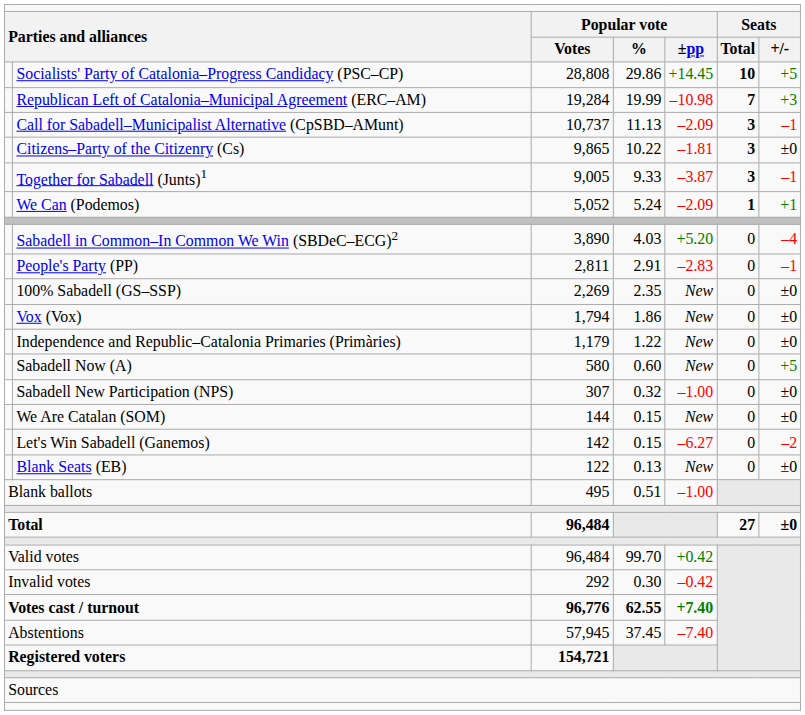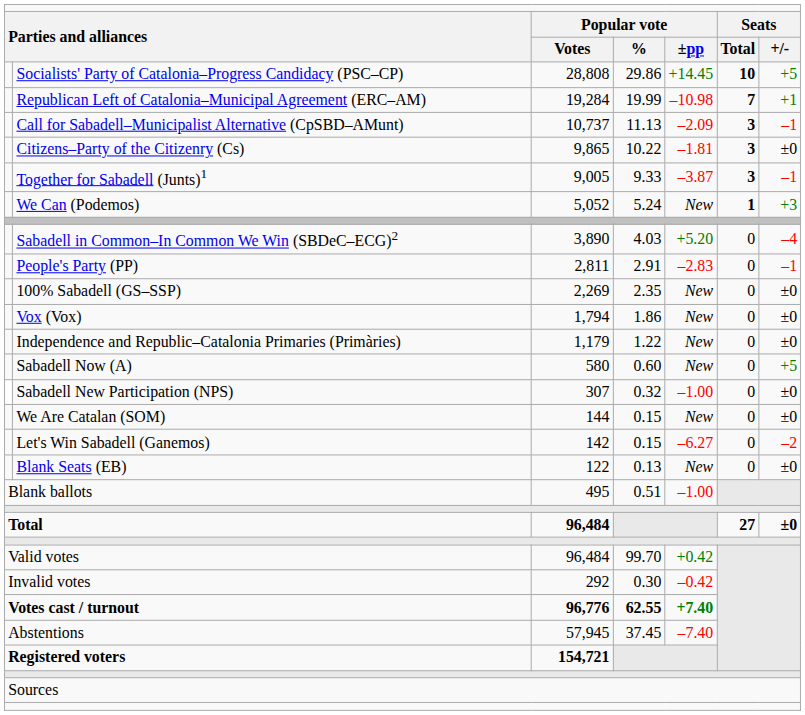(789, 99) +3 -> (789, 99) +1
(695, 204) –2.09 -> (699, 204) New
(789, 204) +1 -> (789, 204) +3
